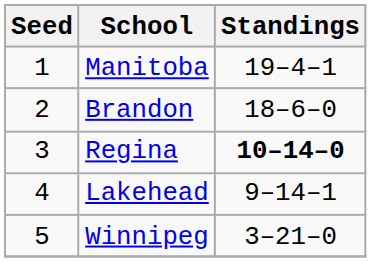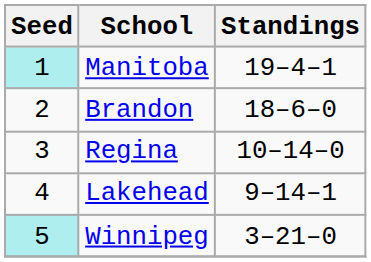(42, 68) no background -> (42, 68) paleturquoise background
(291, 152) bold -> (291, 152) normal
(42, 236) no background -> (42, 236) paleturquoise background
